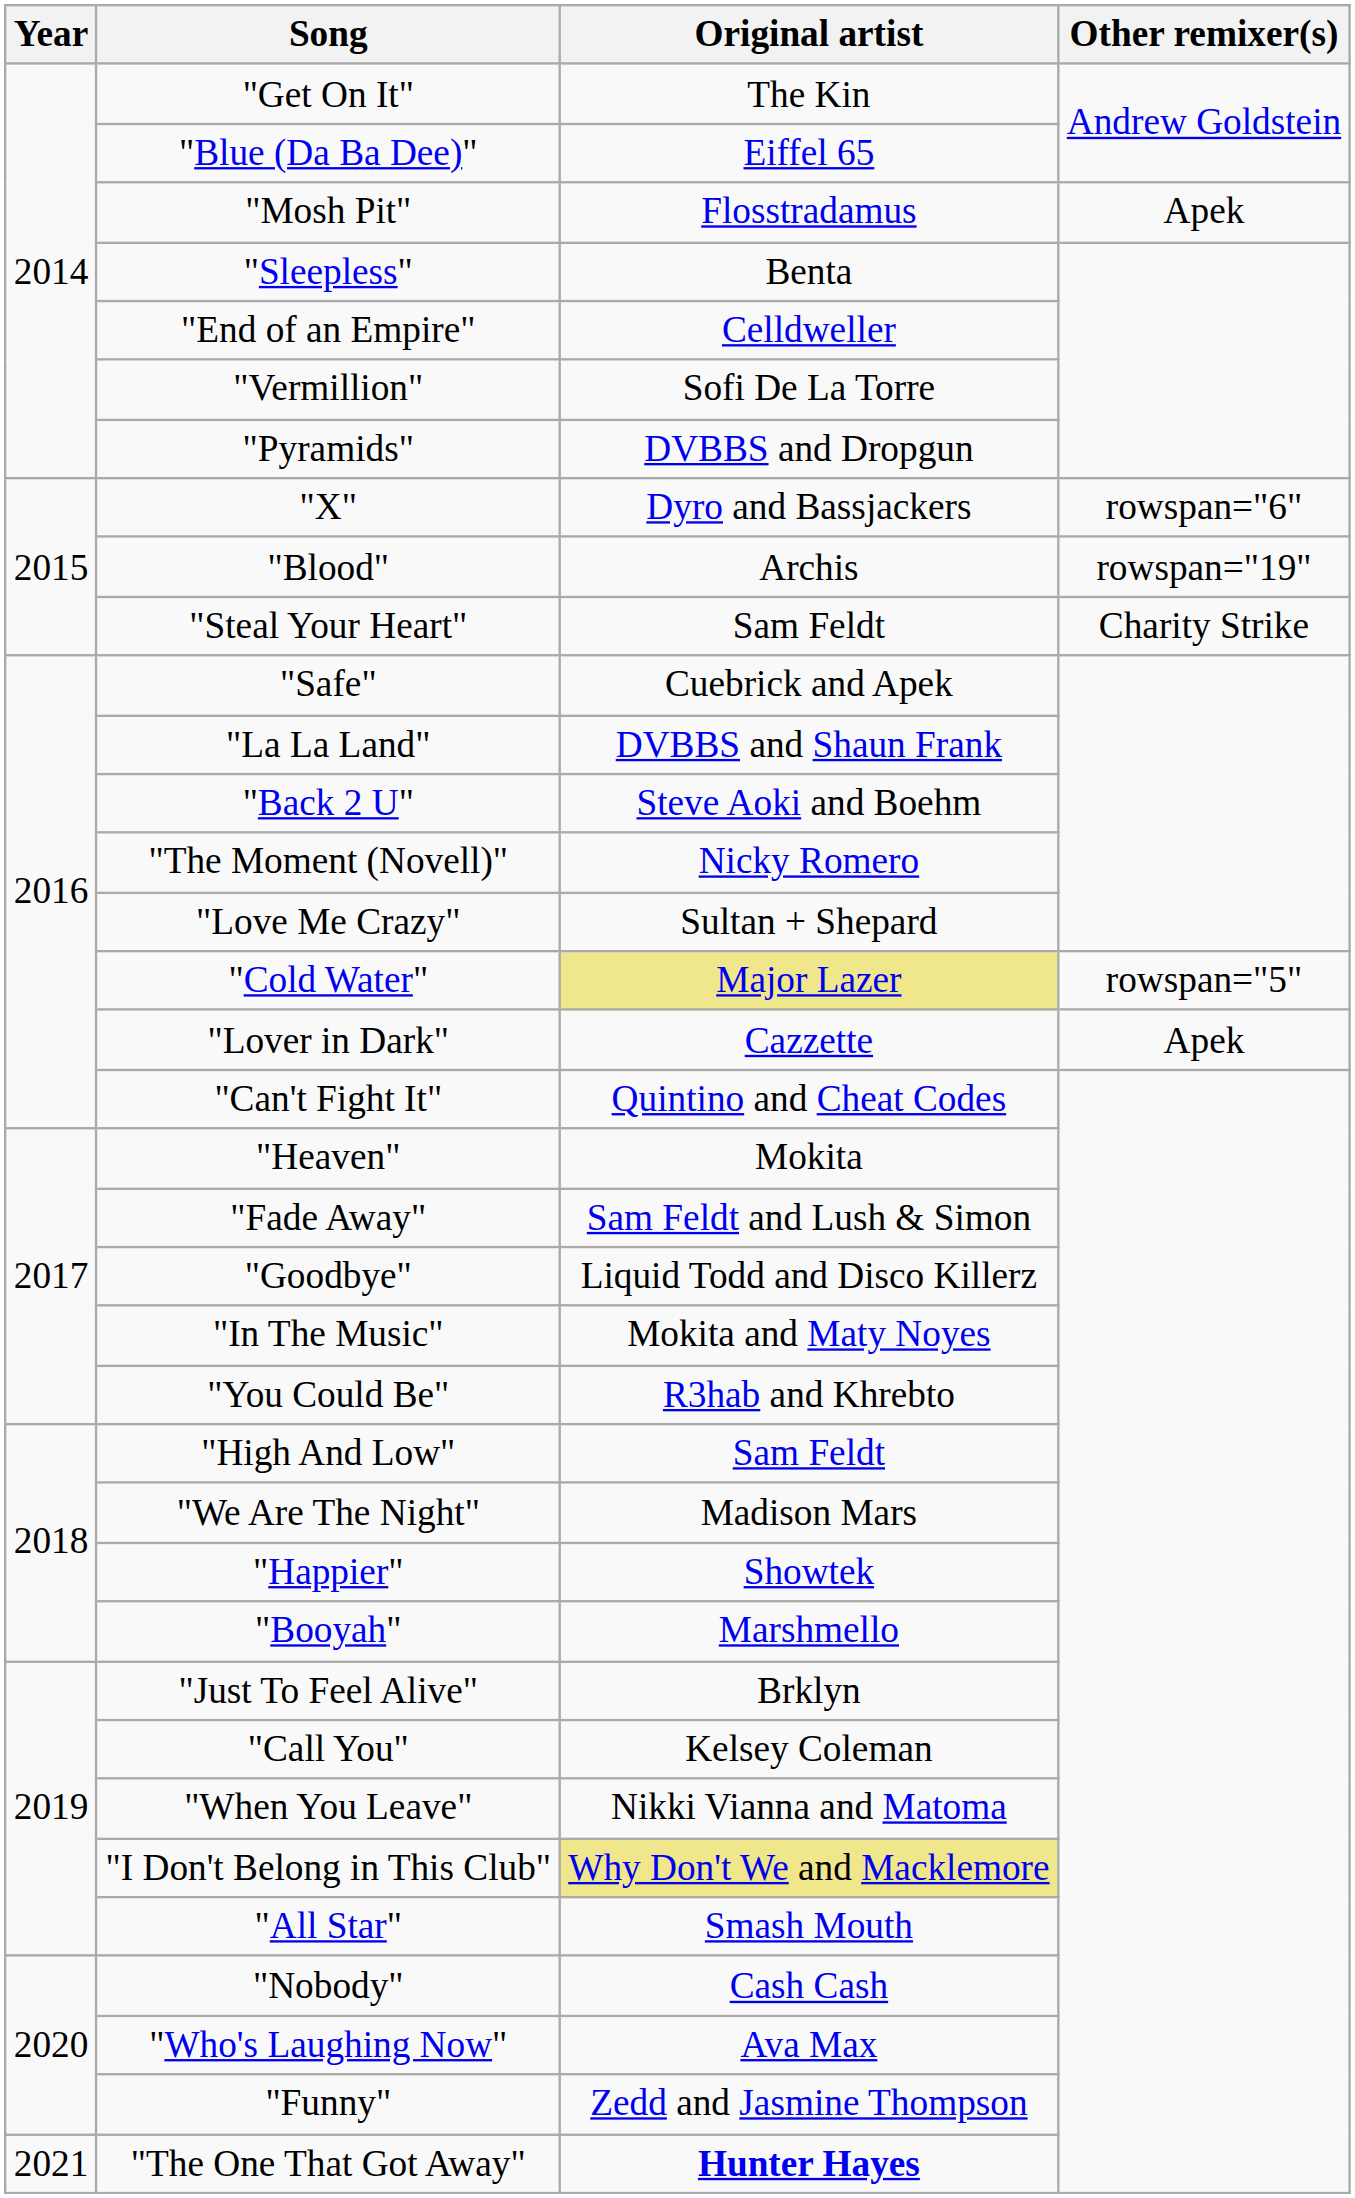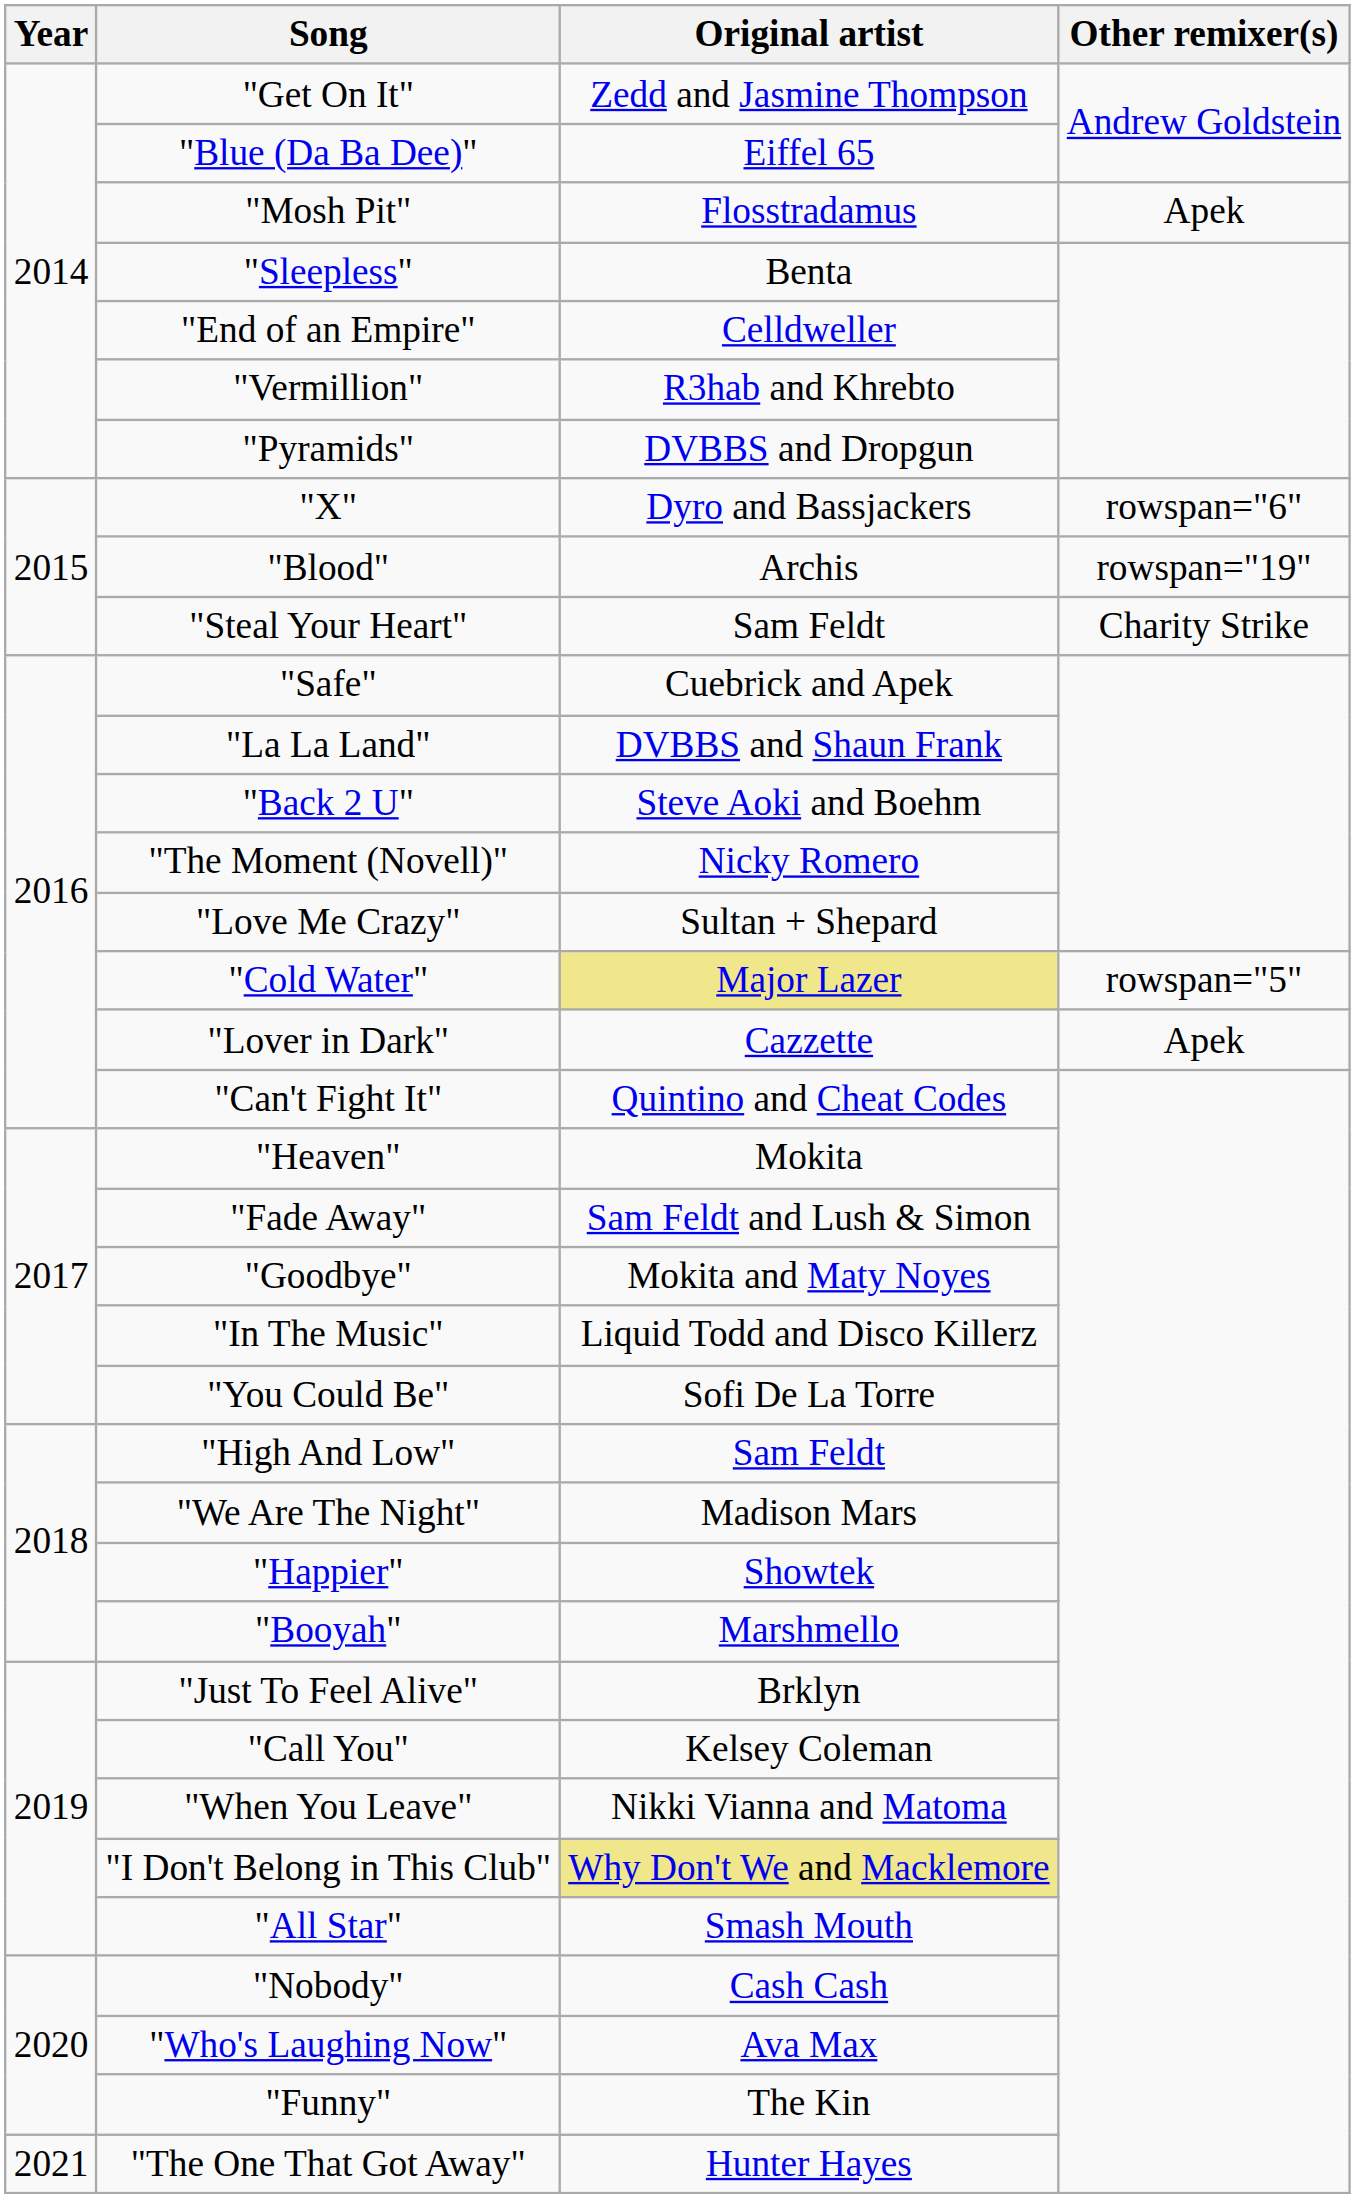(809, 93) The Kin -> (809, 93) Zedd and Jasmine Thompson
(809, 388) Sofi De La Torre -> (809, 388) R3hab and Khrebto
(809, 1275) Liquid Todd and Disco Killerz -> (809, 1275) Mokita and Maty Noyes
(809, 1334) Mokita and Maty Noyes -> (809, 1334) Liquid Todd and Disco Killerz
(809, 1393) R3hab and Khrebto -> (809, 1393) Sofi De La Torre
(809, 2103) Zedd and Jasmine Thompson -> (809, 2103) The Kin
(809, 2162) bold -> (809, 2162) normal
